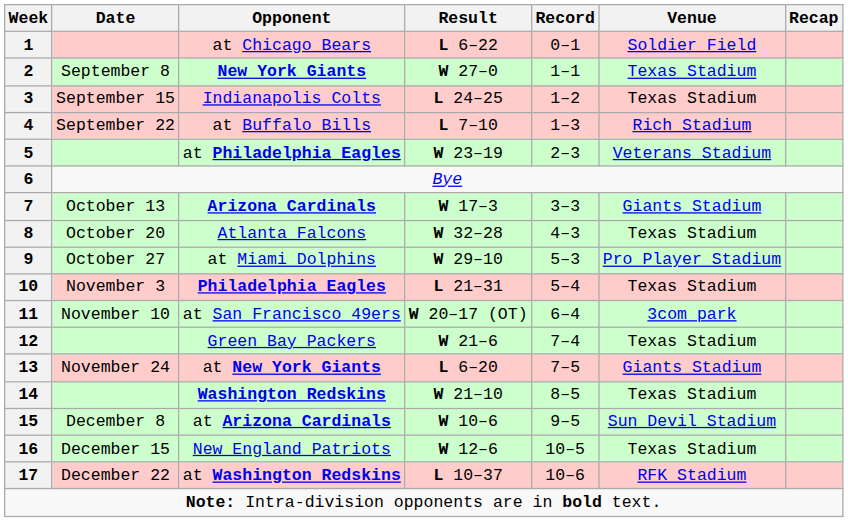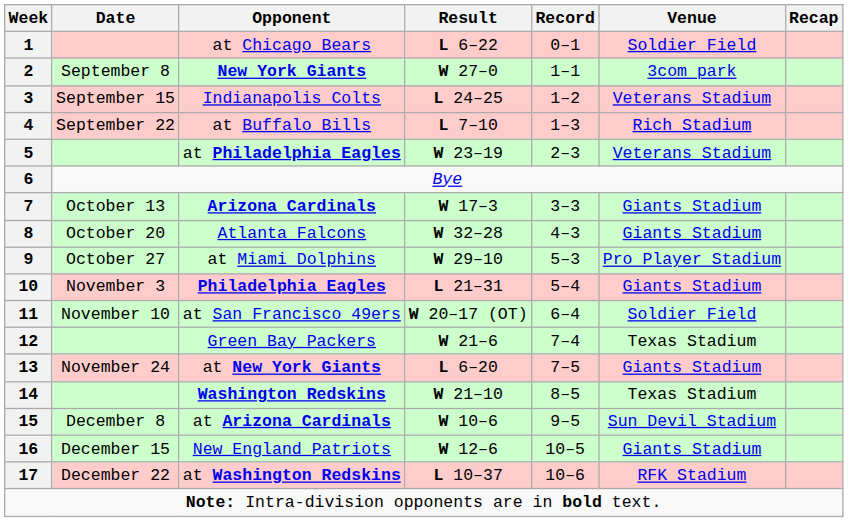(692, 72) Texas Stadium -> (692, 72) 3com park
(692, 99) Texas Stadium -> (692, 99) Veterans Stadium
(692, 233) Texas Stadium -> (692, 233) Giants Stadium
(692, 287) Texas Stadium -> (692, 287) Giants Stadium
(692, 314) 3com park -> (692, 314) Soldier Field
(692, 449) Texas Stadium -> (692, 449) Giants Stadium
